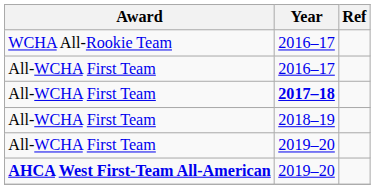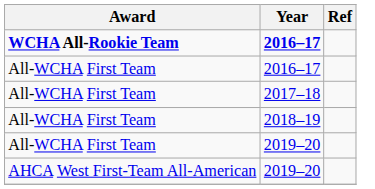(90, 42) normal -> (94, 42) bold
(307, 42) normal -> (292, 42) bold
(307, 94) bold -> (292, 94) normal
(140, 171) bold -> (132, 171) normal
